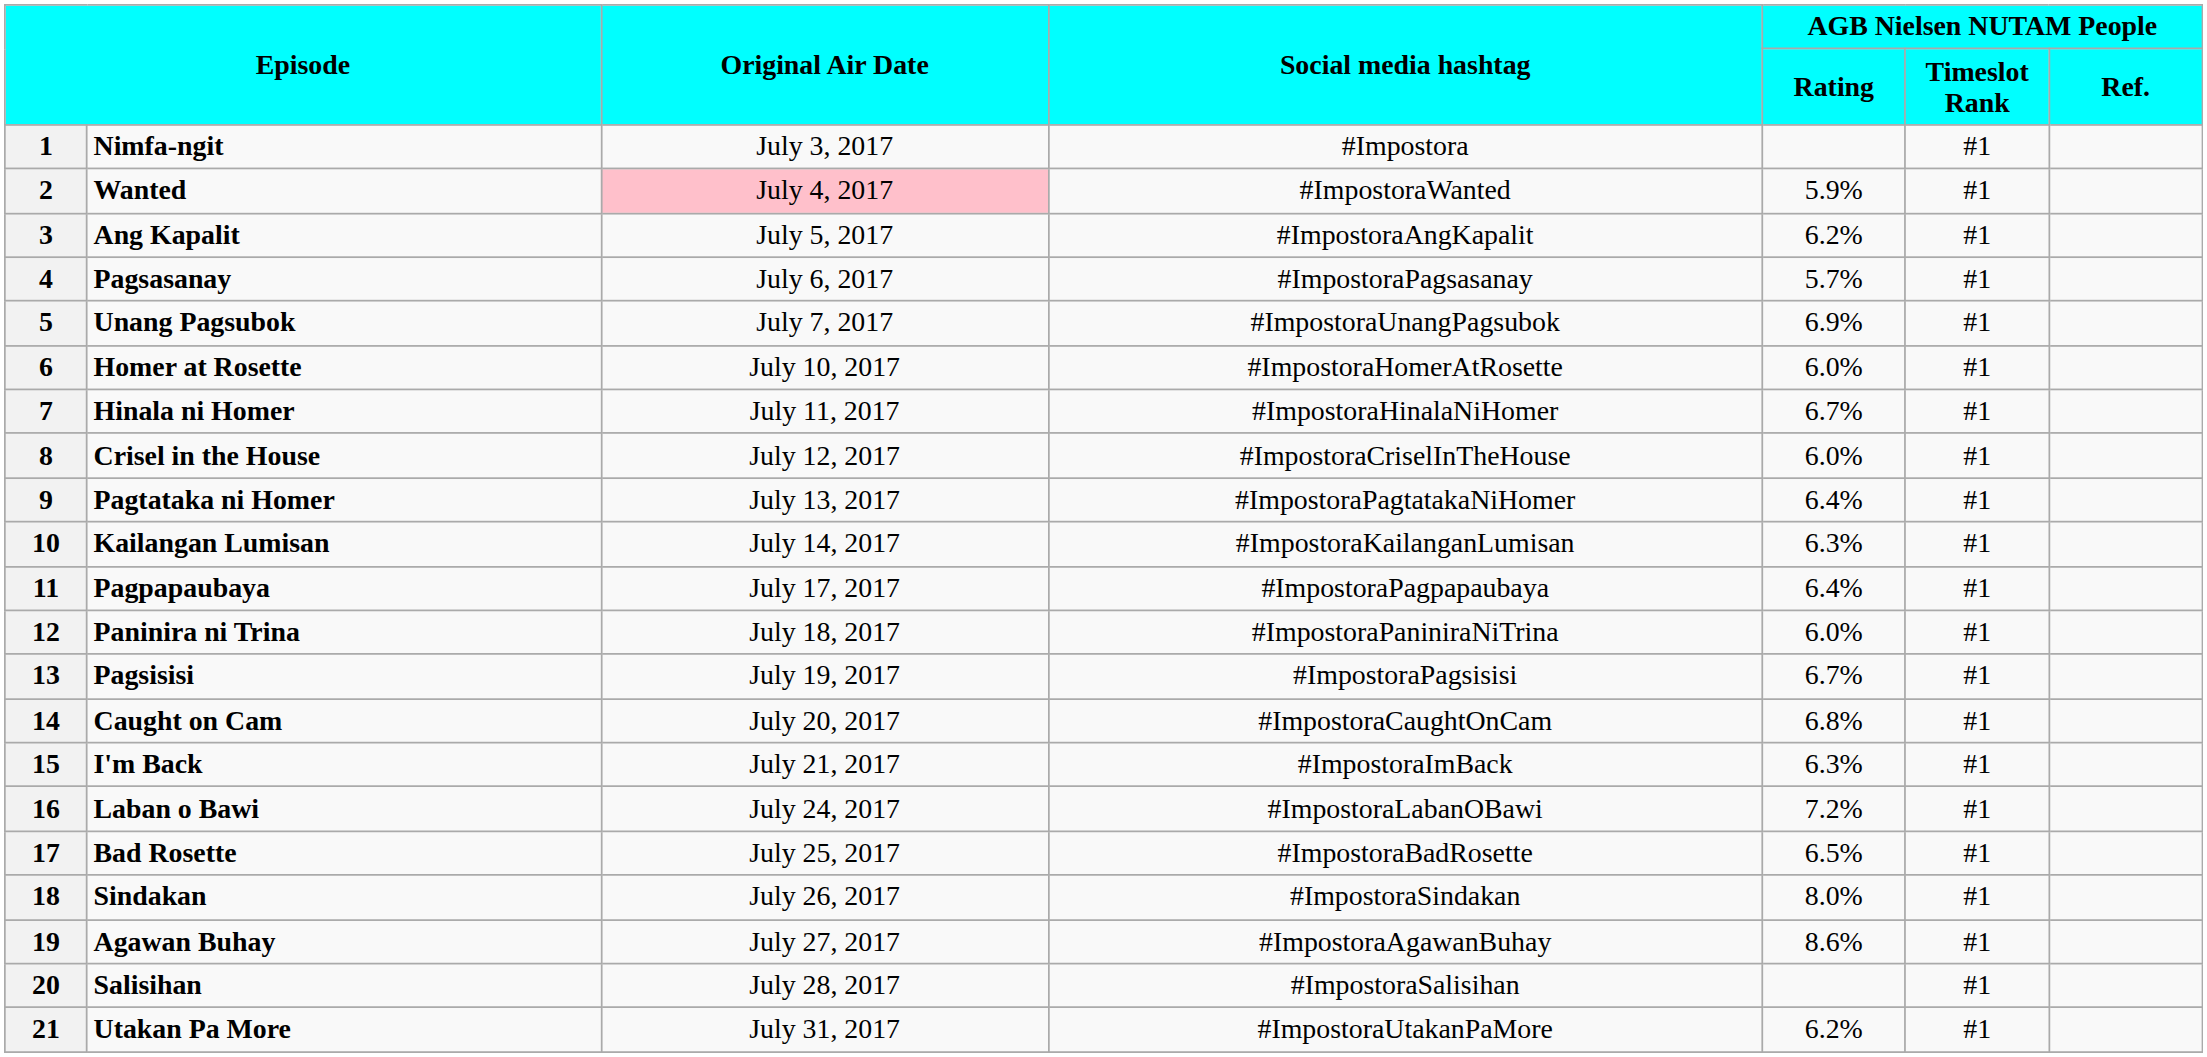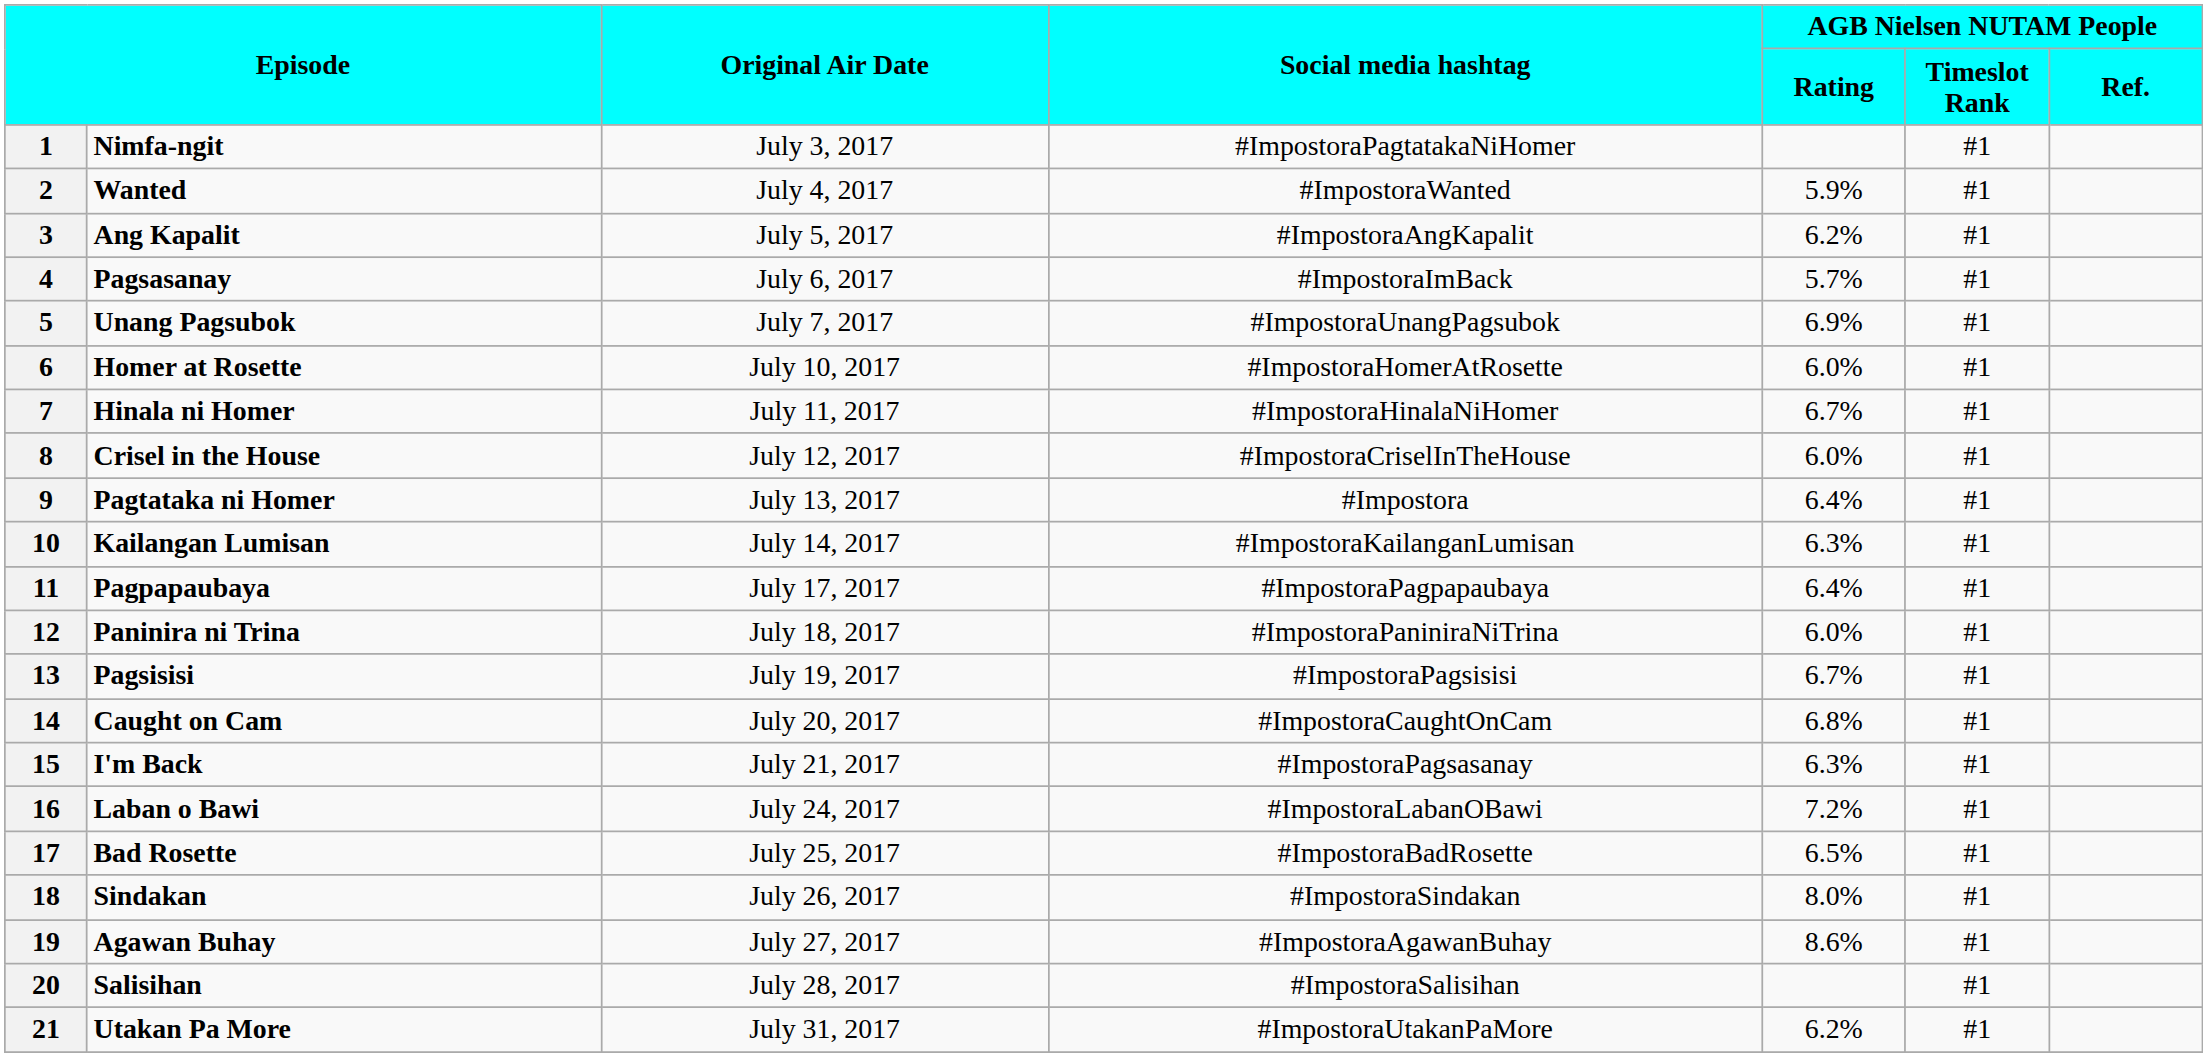(1405, 146) #Impostora -> (1405, 146) #ImpostoraPagtatakaNiHomer
(825, 190) pink background -> (825, 190) no background
(1405, 278) #ImpostoraPagsasanay -> (1405, 278) #ImpostoraImBack
(1405, 499) #ImpostoraPagtatakaNiHomer -> (1405, 499) #Impostora
(1405, 764) #ImpostoraImBack -> (1405, 764) #ImpostoraPagsasanay
